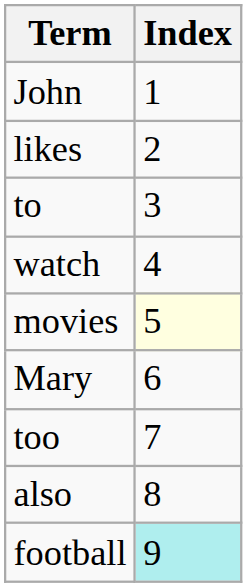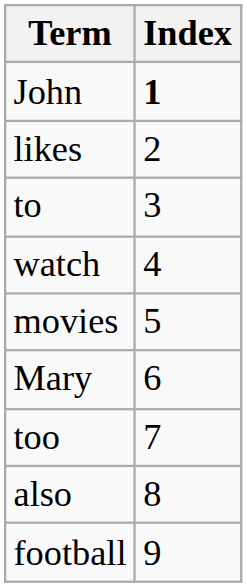(152, 90) normal -> (152, 90) bold
(152, 321) lightyellow background -> (152, 321) no background
(152, 551) paleturquoise background -> (152, 551) no background
